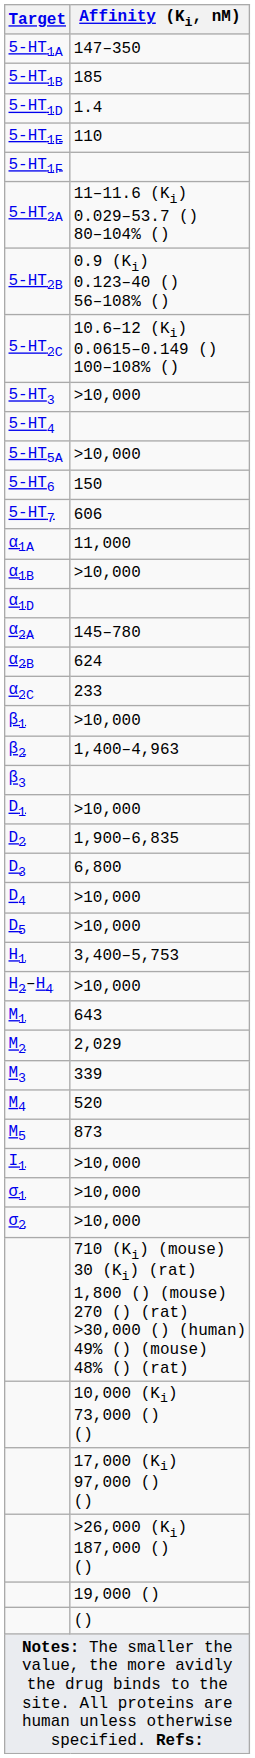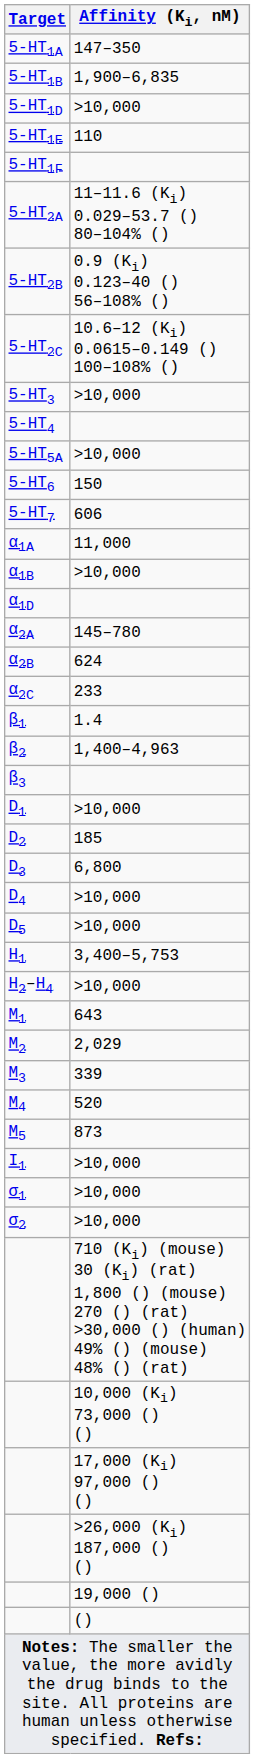(88, 78) 185 -> (126, 78) 1,900–6,835
(88, 108) 1.4 -> (107, 108) >10,000
(107, 721) >10,000 -> (88, 721) 1.4
(126, 839) 1,900–6,835 -> (88, 839) 185
